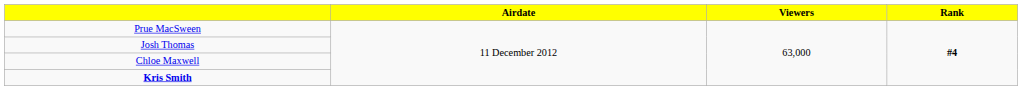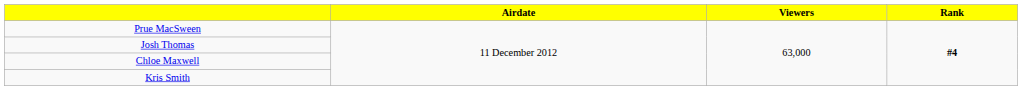(168, 77) bold -> (168, 77) normal
